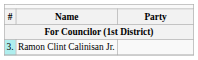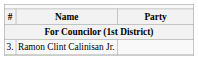(10, 47) paleturquoise background -> (10, 47) no background
